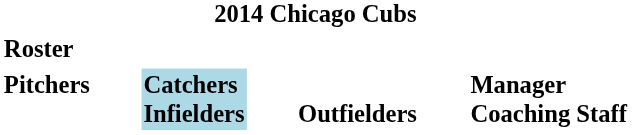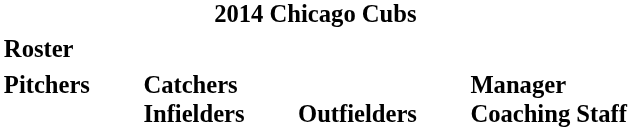(194, 98) lightblue background -> (194, 98) no background
